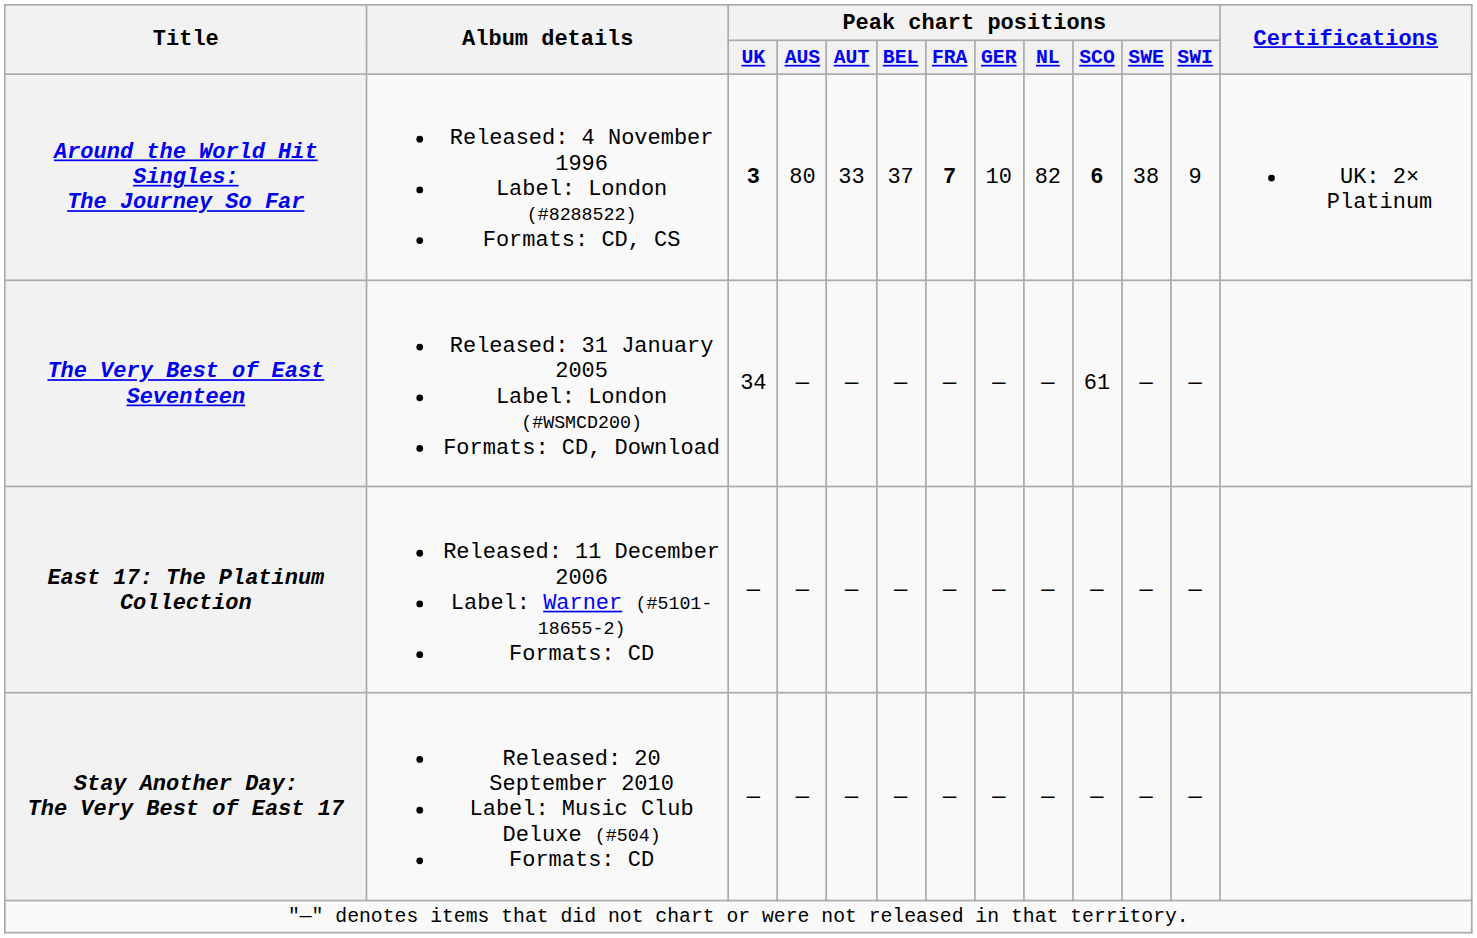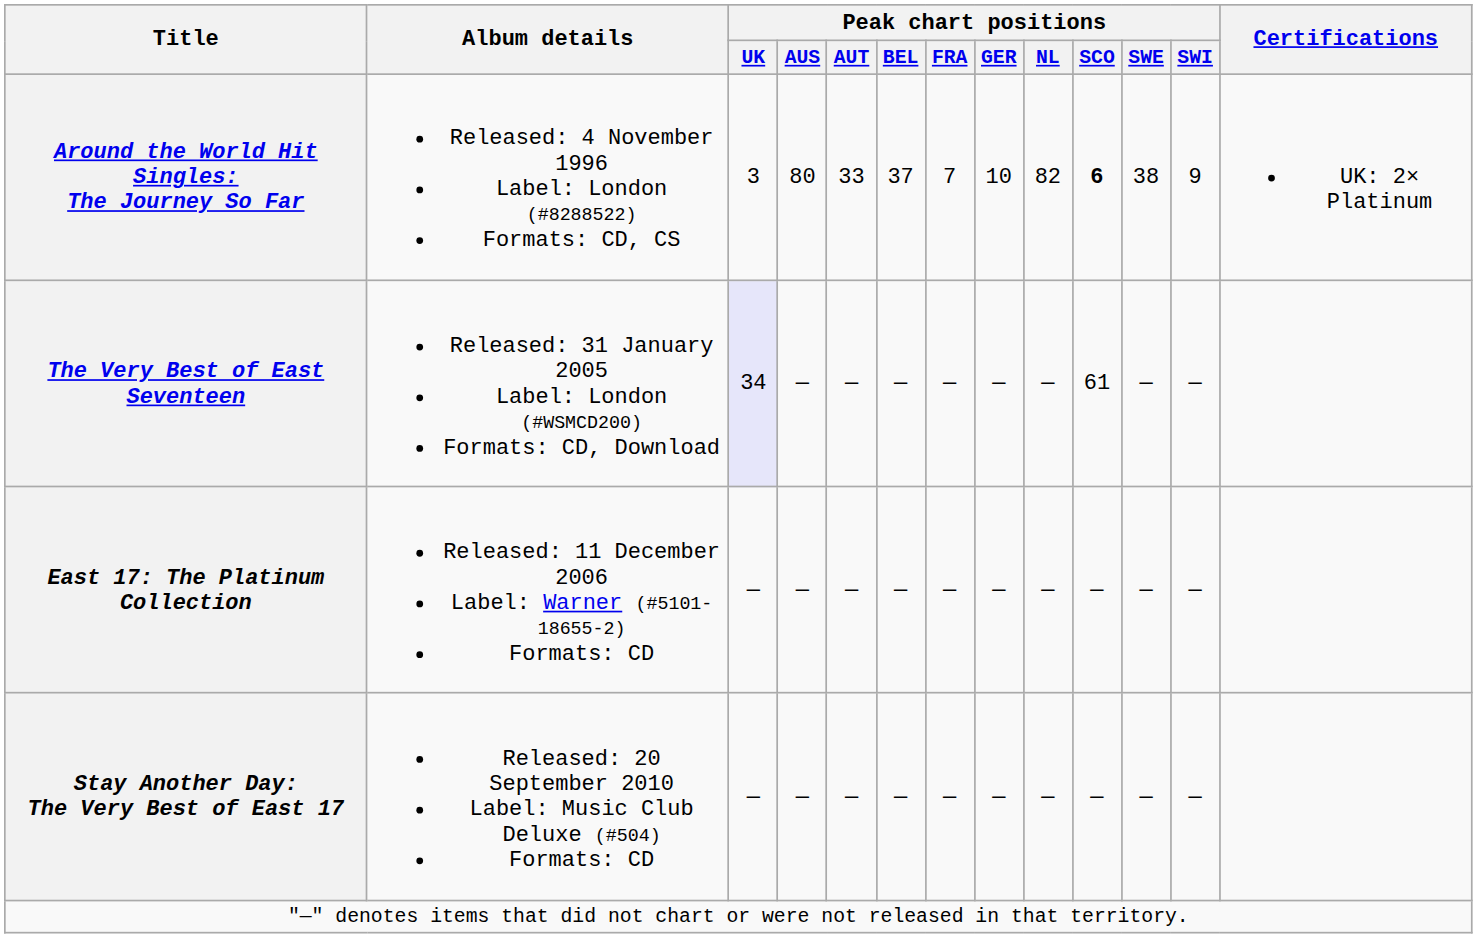(753, 177) bold -> (753, 177) normal
(950, 177) bold -> (950, 177) normal
(753, 384) no background -> (753, 384) lavender background
